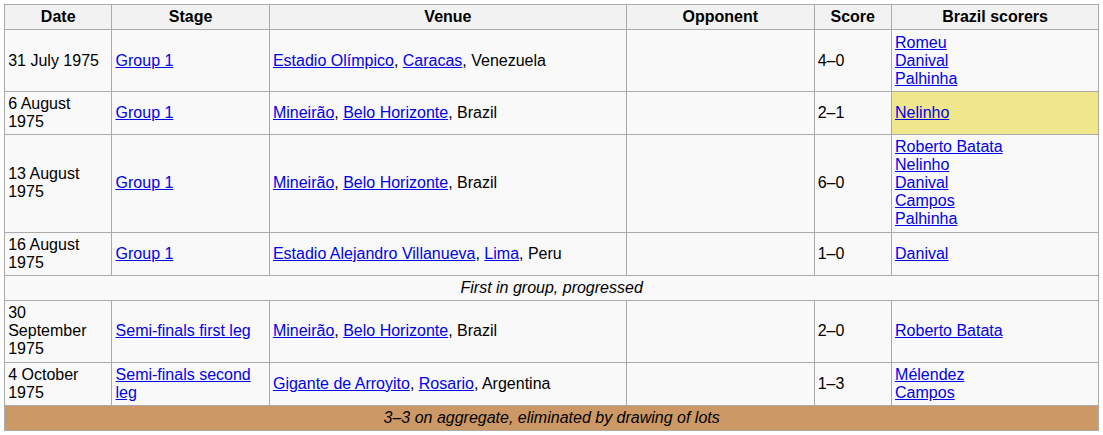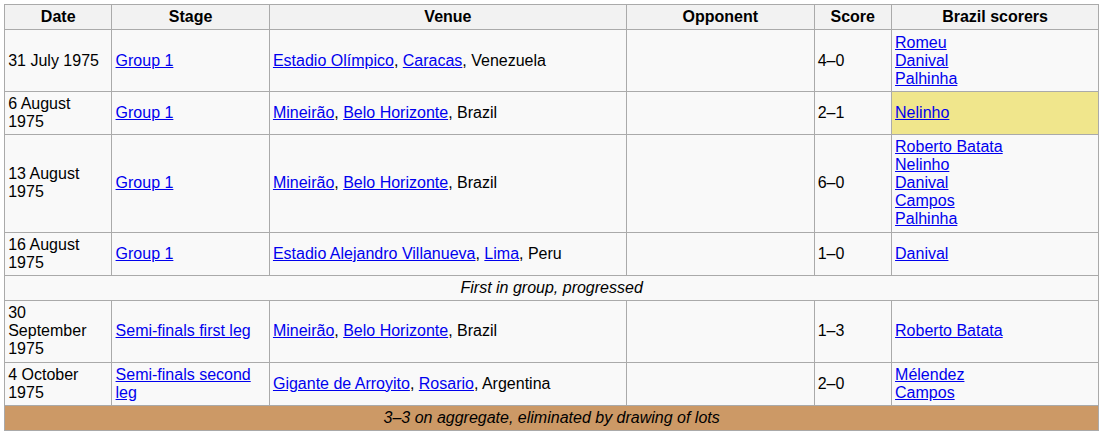(831, 331) 2–0 -> (831, 331) 1–3
(831, 383) 1–3 -> (831, 383) 2–0
